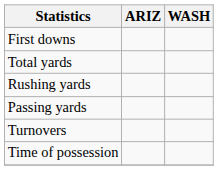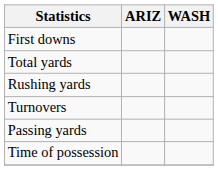rows swapped: (47, 107) <-> (37, 130)
